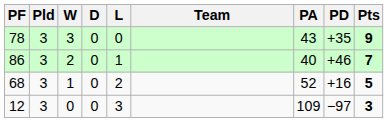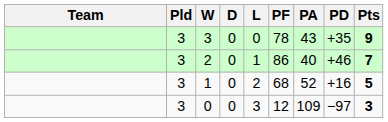columns swapped: (212, 15) <-> (17, 15)
